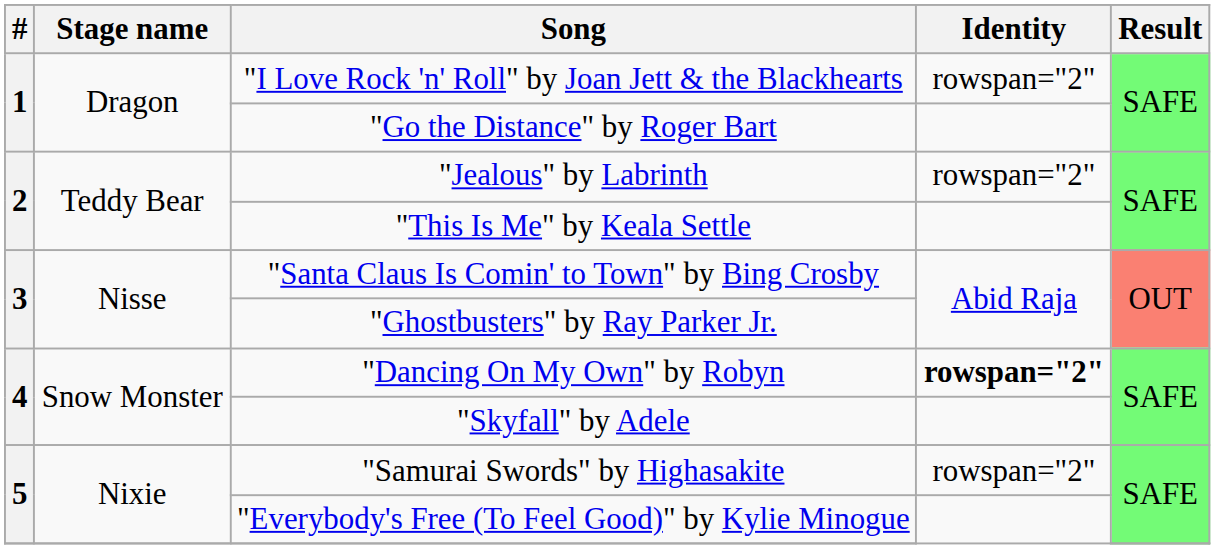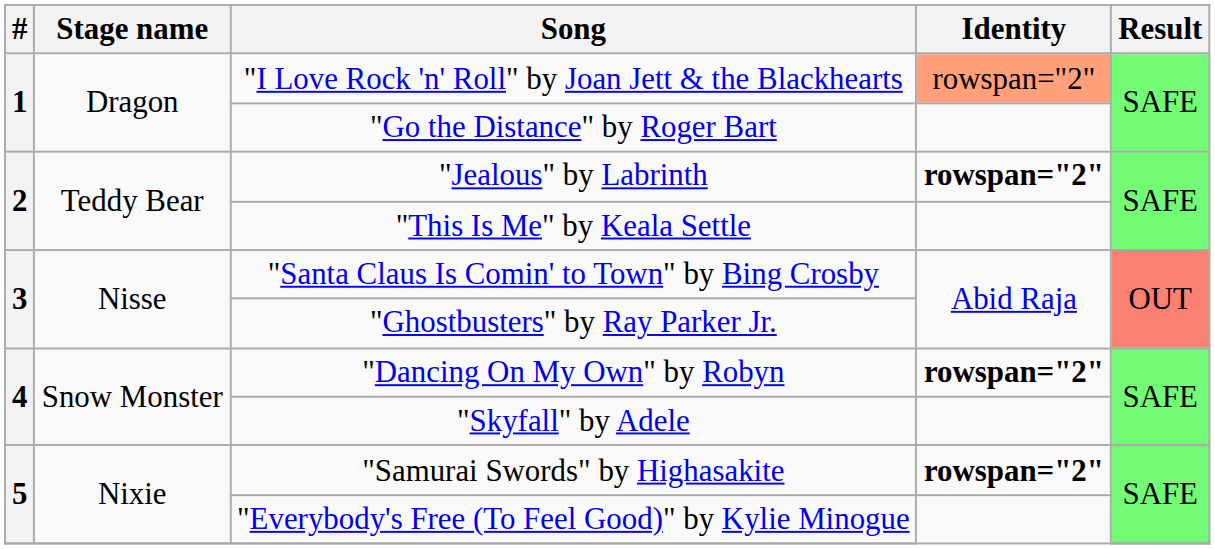(1014, 77) no background -> (1014, 77) lightsalmon background
(1014, 175) normal -> (1014, 175) bold
(1014, 469) normal -> (1014, 469) bold
